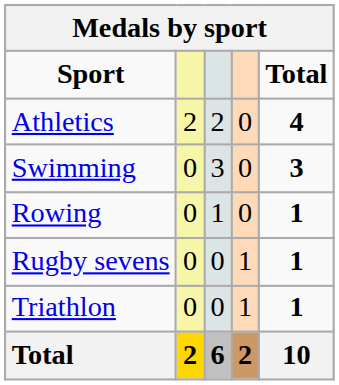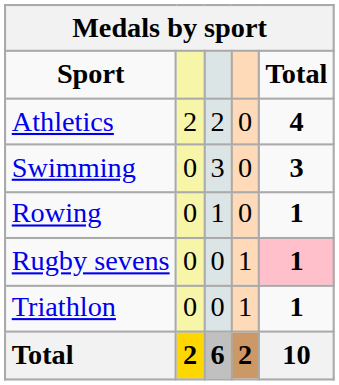(296, 260) no background -> (296, 260) pink background
